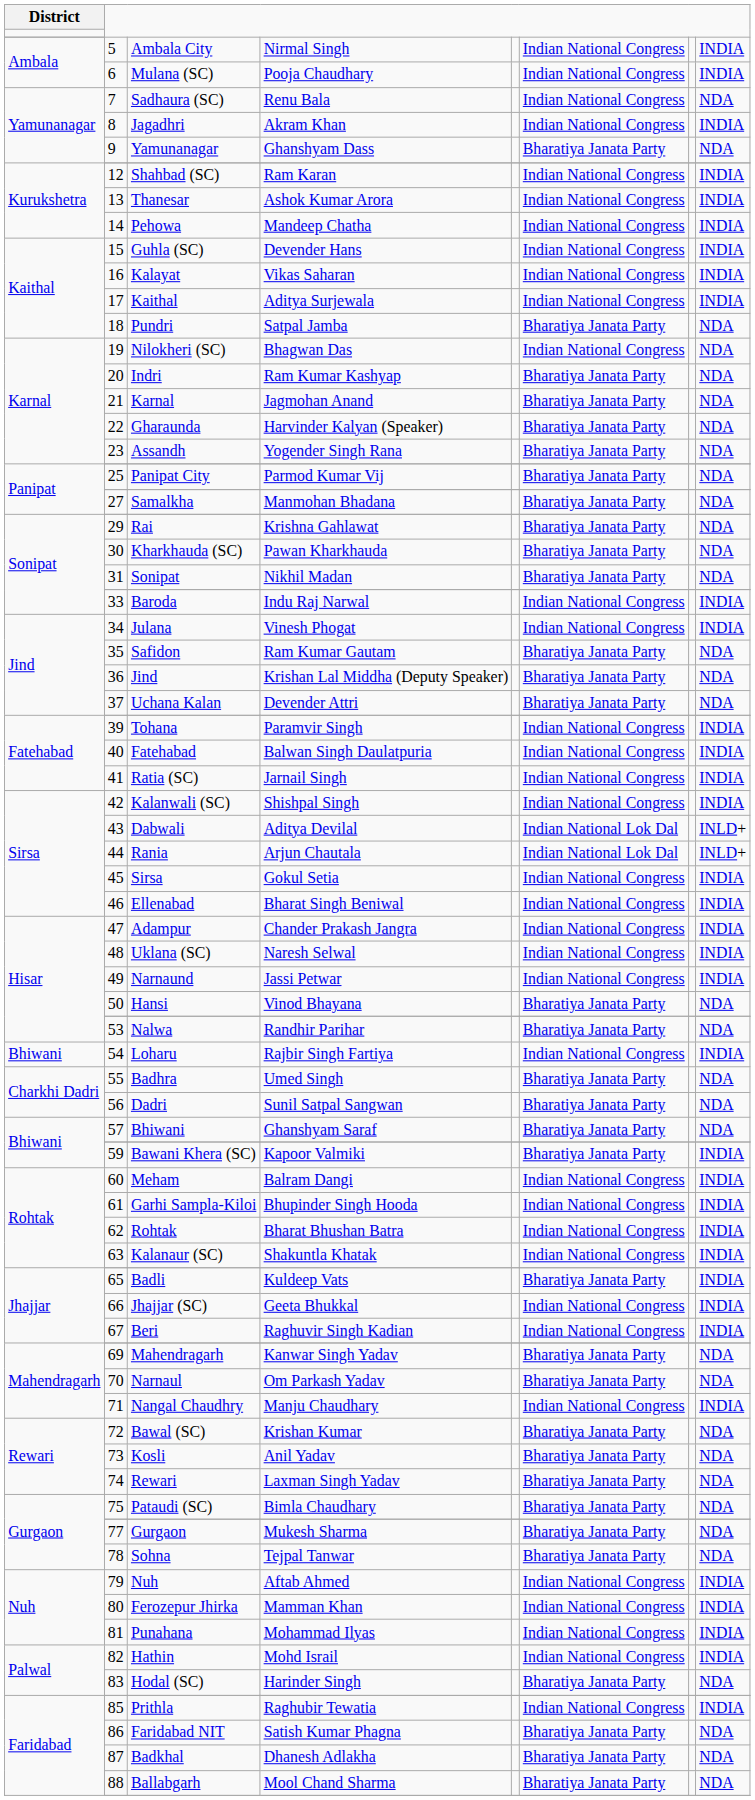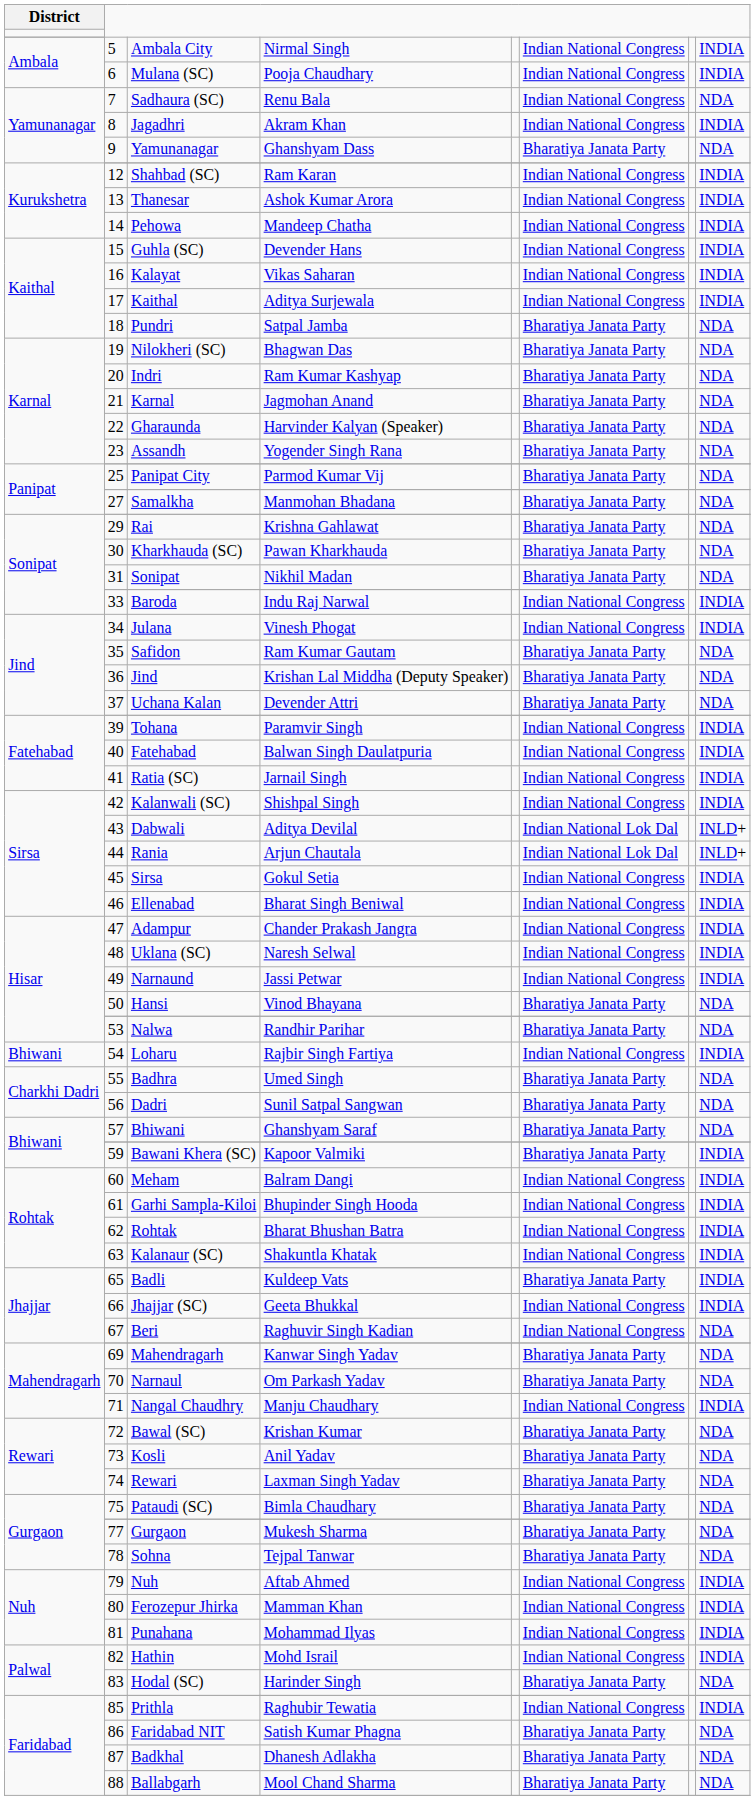(604, 350) Indian National Congress -> (594, 350) Bharatiya Janata Party
(722, 1330) INDIA -> (716, 1330) NDA
